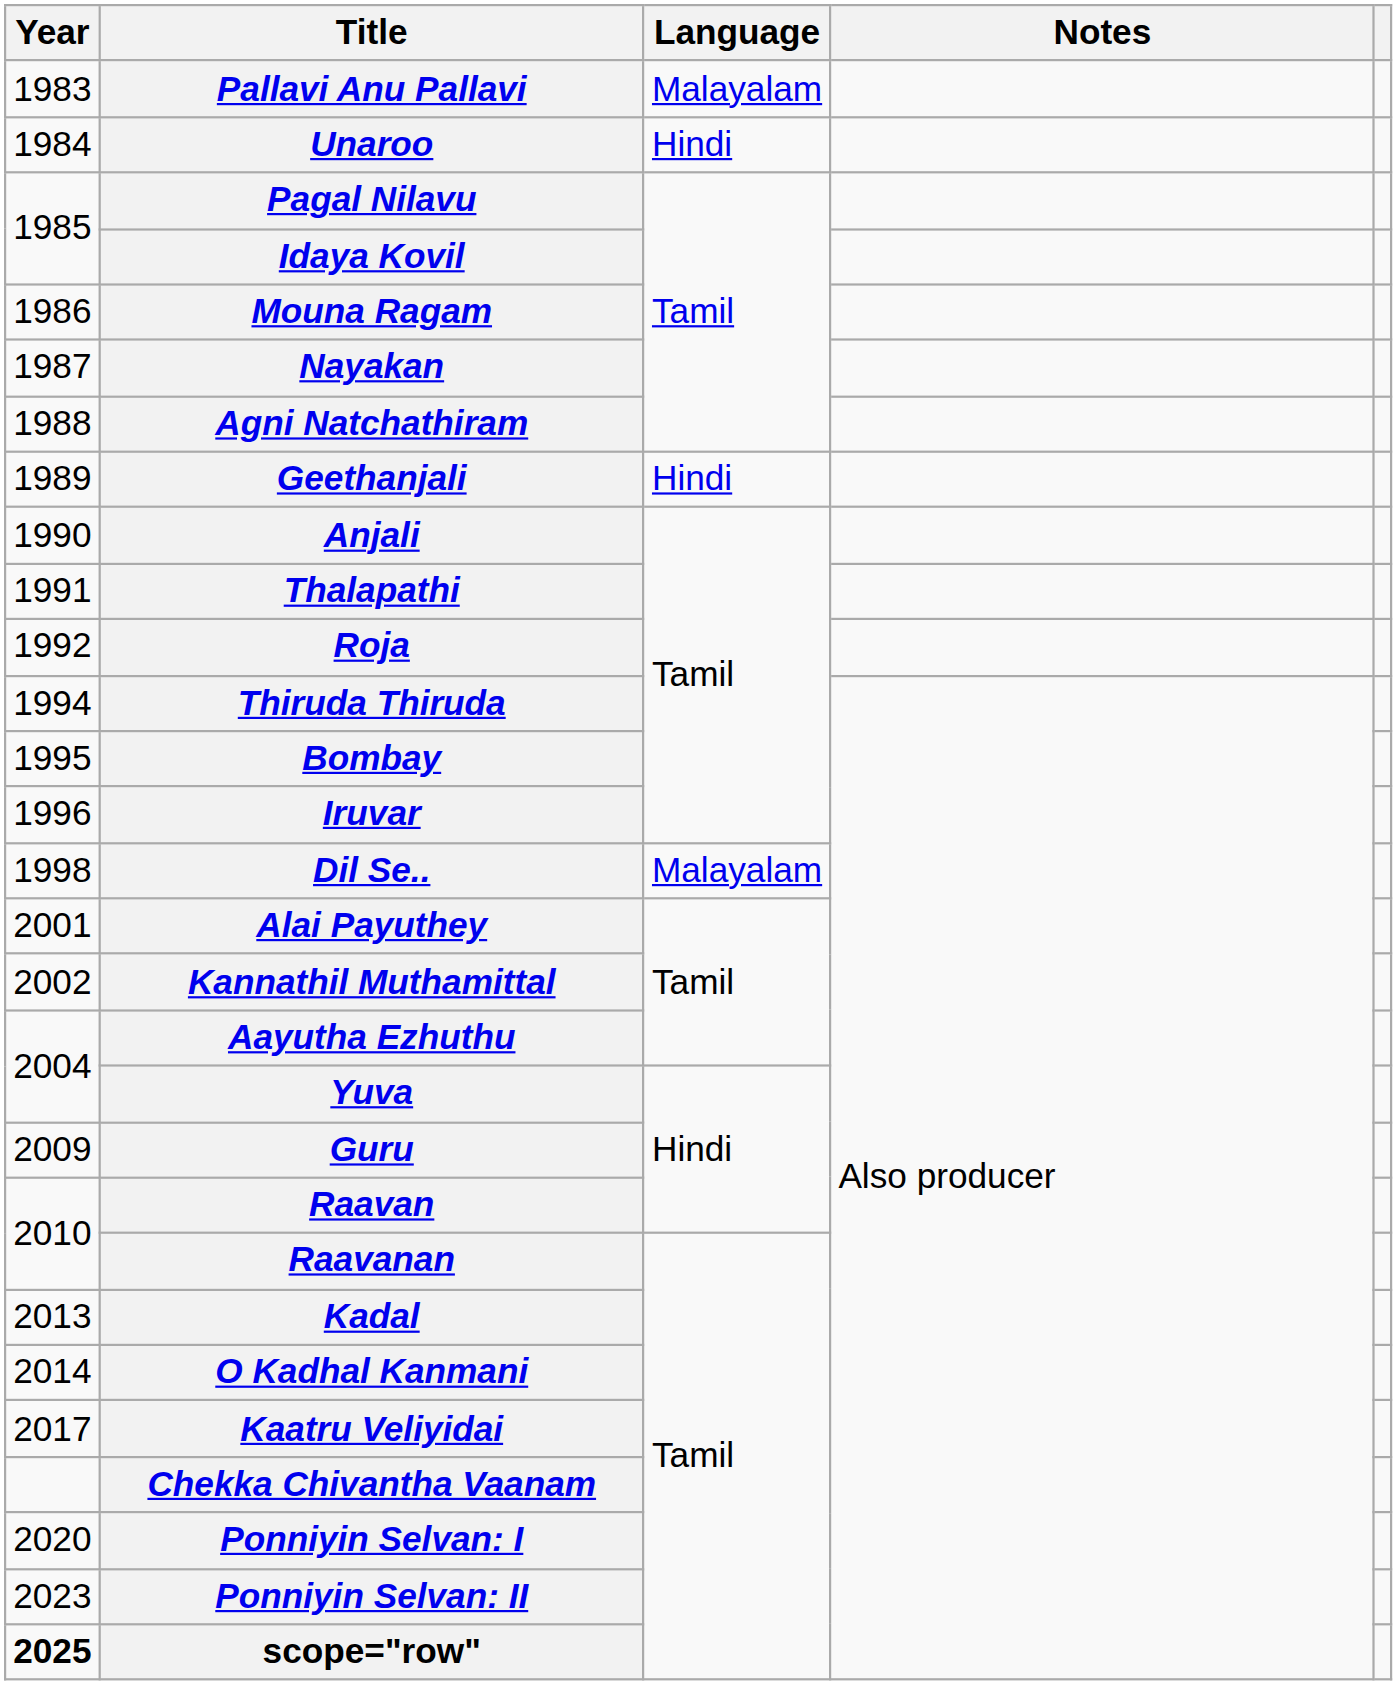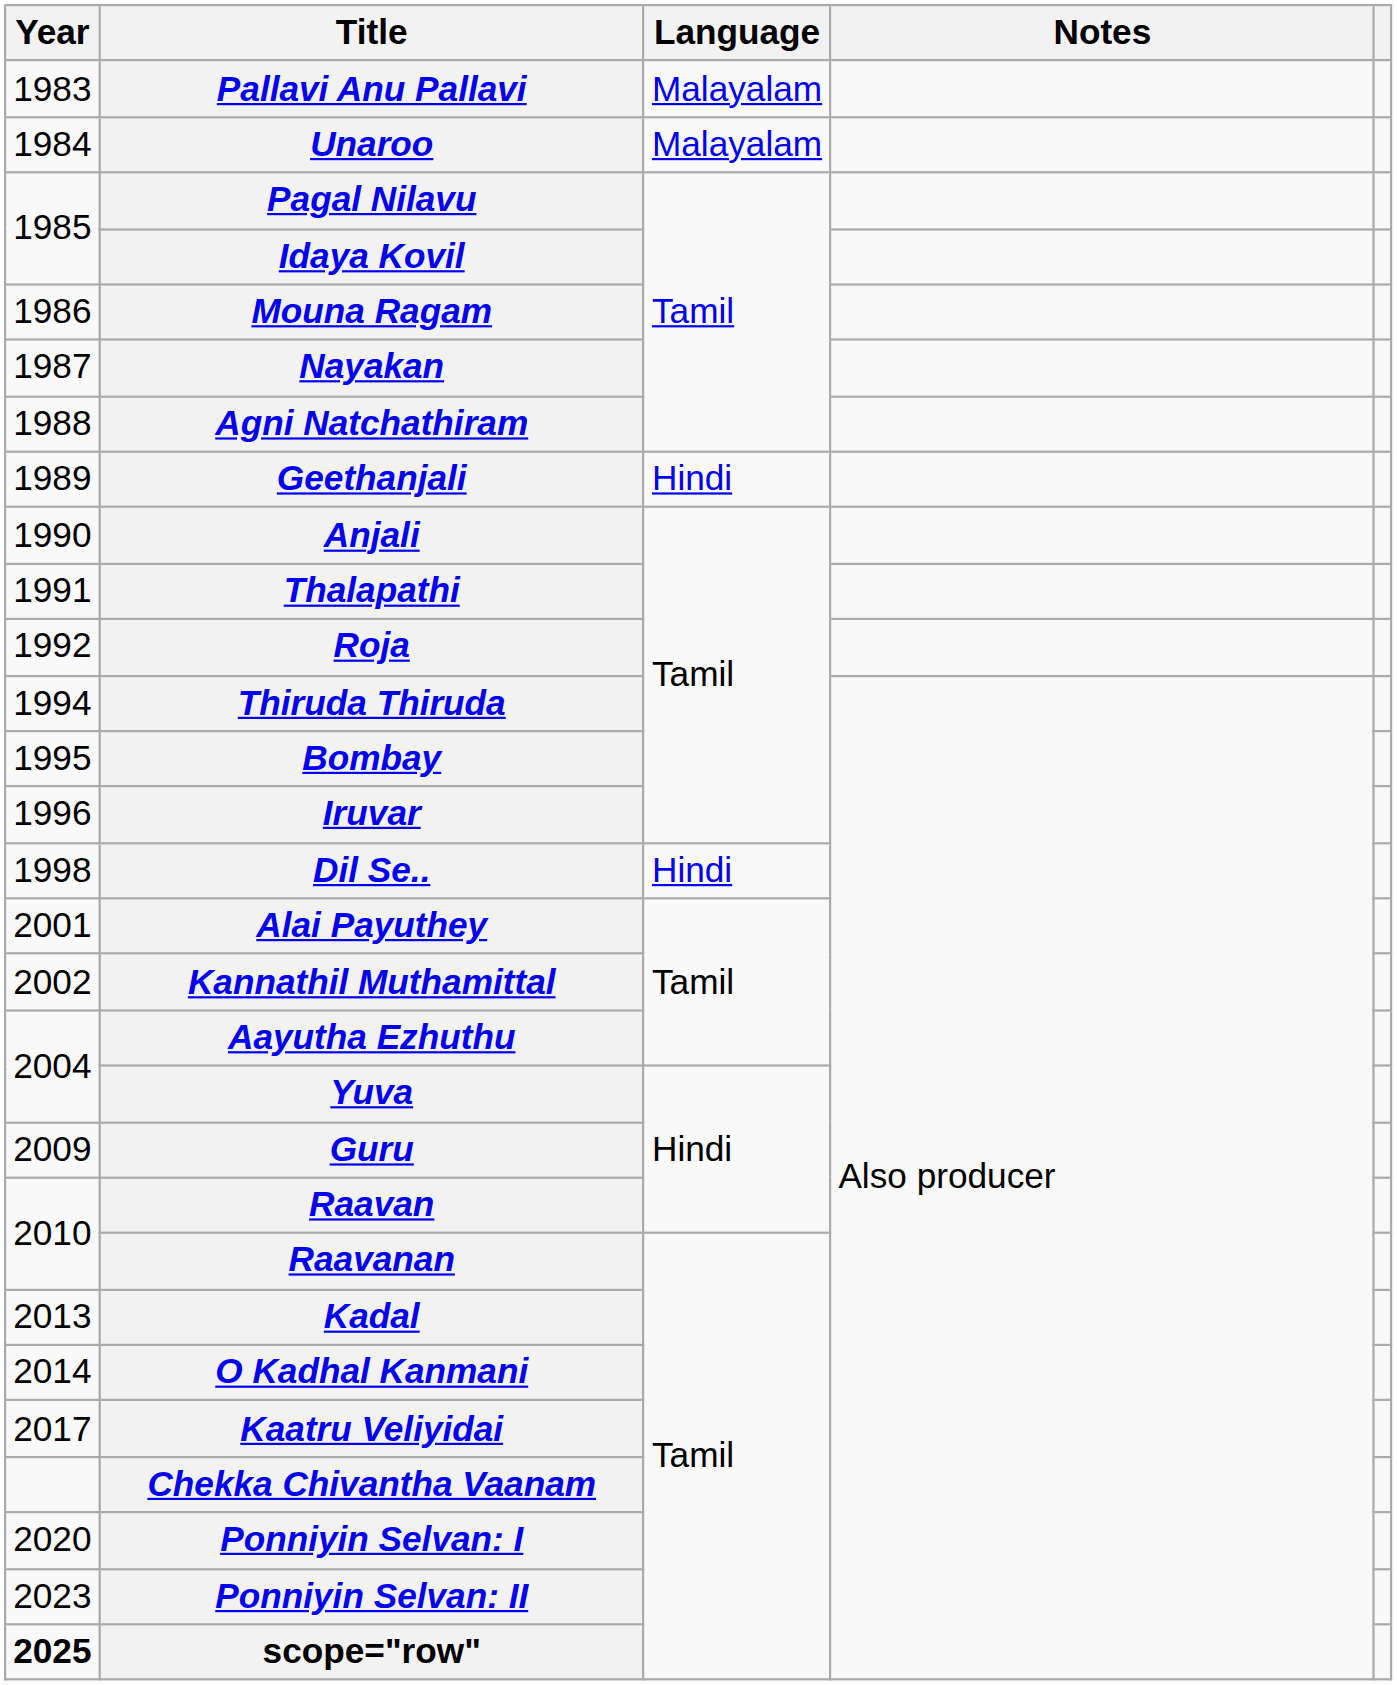(692, 144) Hindi -> (737, 144) Malayalam
(737, 869) Malayalam -> (692, 869) Hindi
